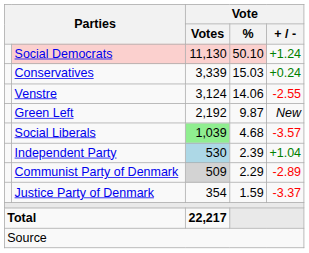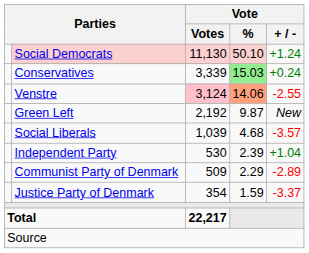(248, 73) no background -> (248, 73) lightgreen background
(211, 93) no background -> (211, 93) pink background
(248, 93) no background -> (248, 93) lightsalmon background
(211, 133) lightgreen background -> (211, 133) no background
(216, 152) lightblue background -> (216, 152) no background
(216, 172) lightgrey background -> (216, 172) no background
